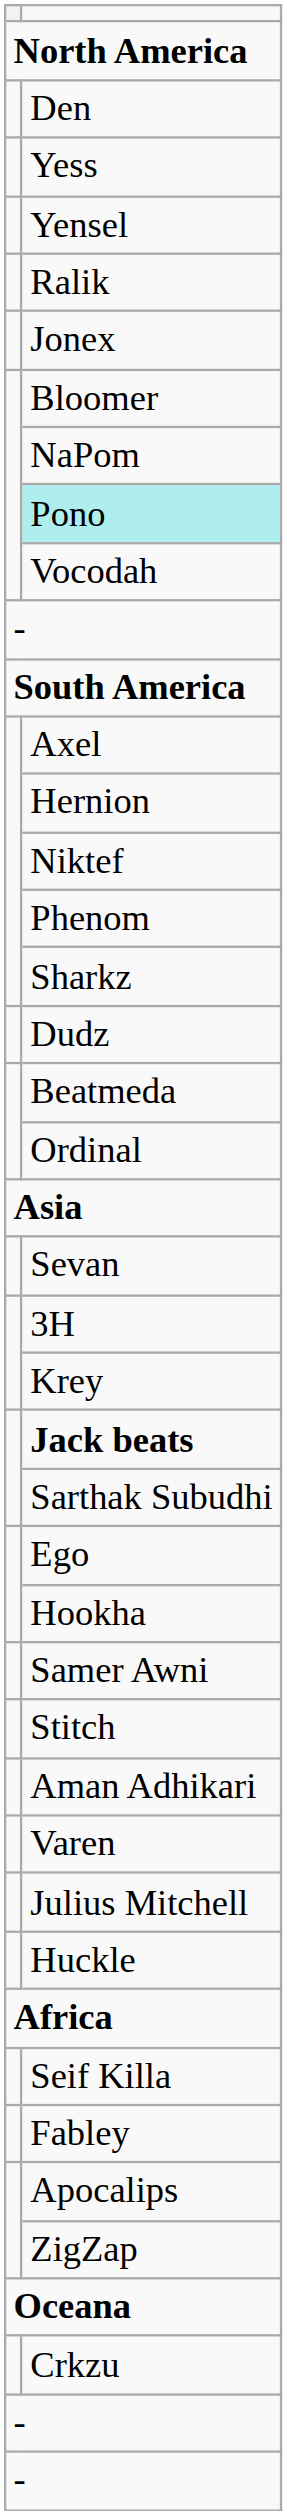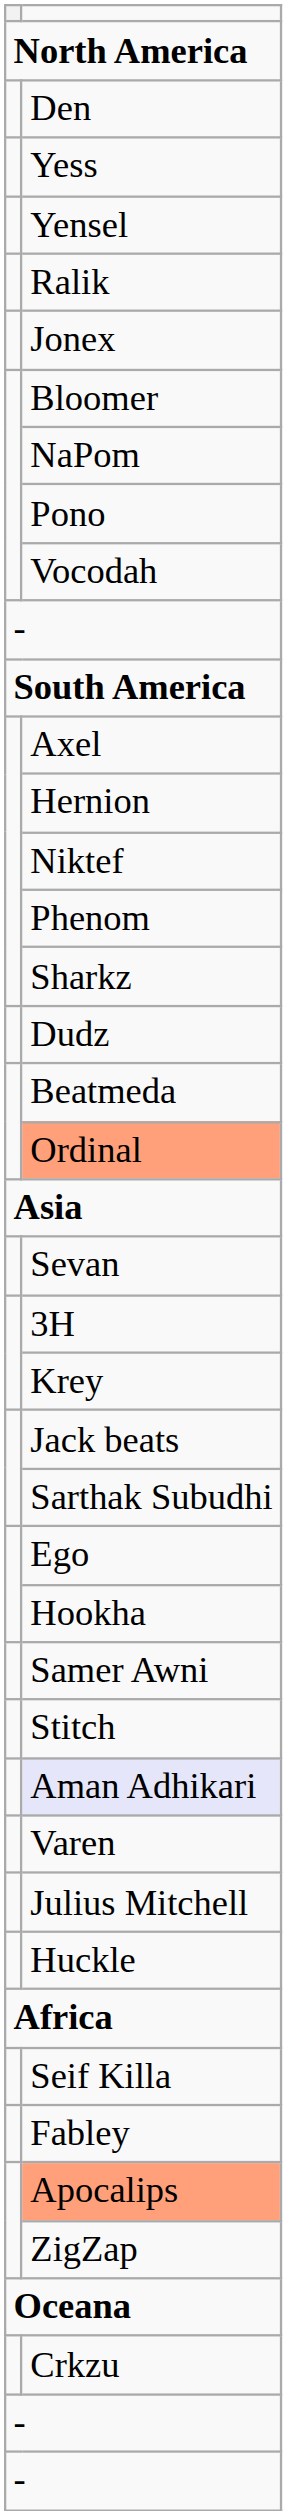(68, 513) paleturquoise background -> (68, 513) no background
(86, 1149) no background -> (86, 1149) lightsalmon background
(112, 1438) bold -> (105, 1438) normal
(143, 1785) no background -> (143, 1785) lavender background
(104, 2190) no background -> (104, 2190) lightsalmon background
